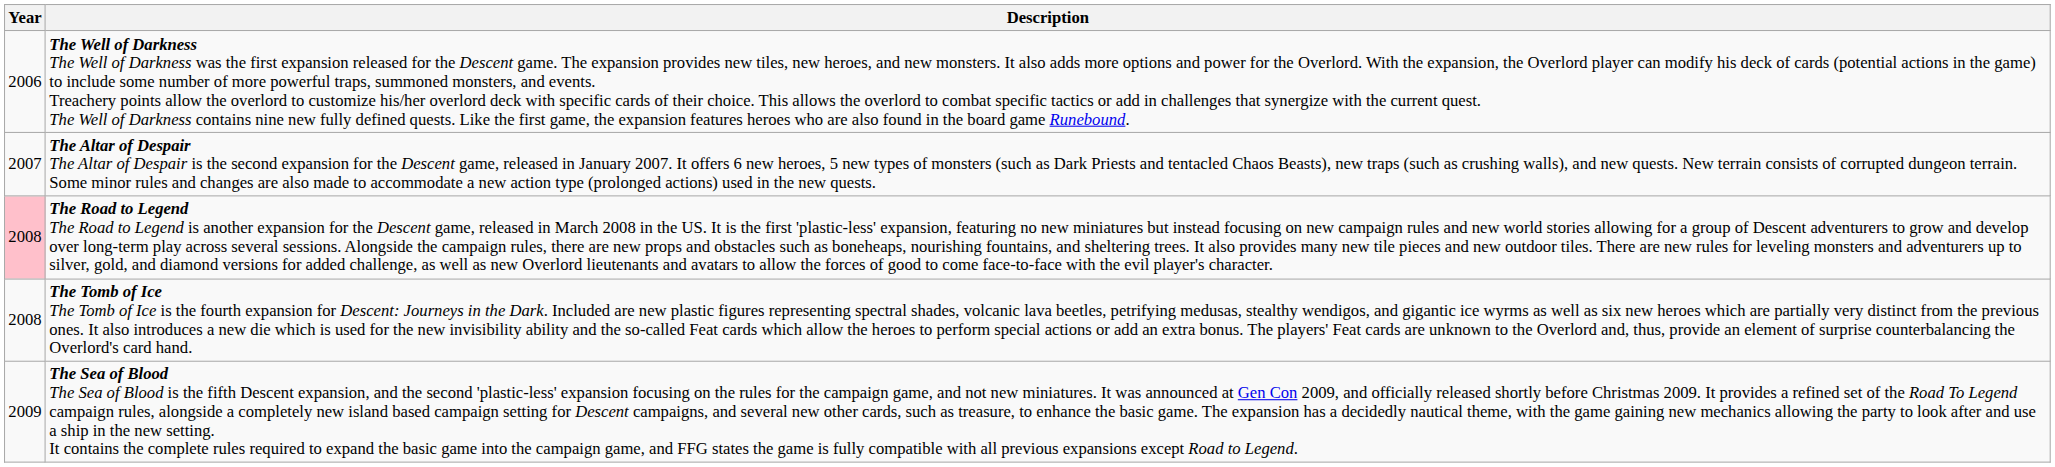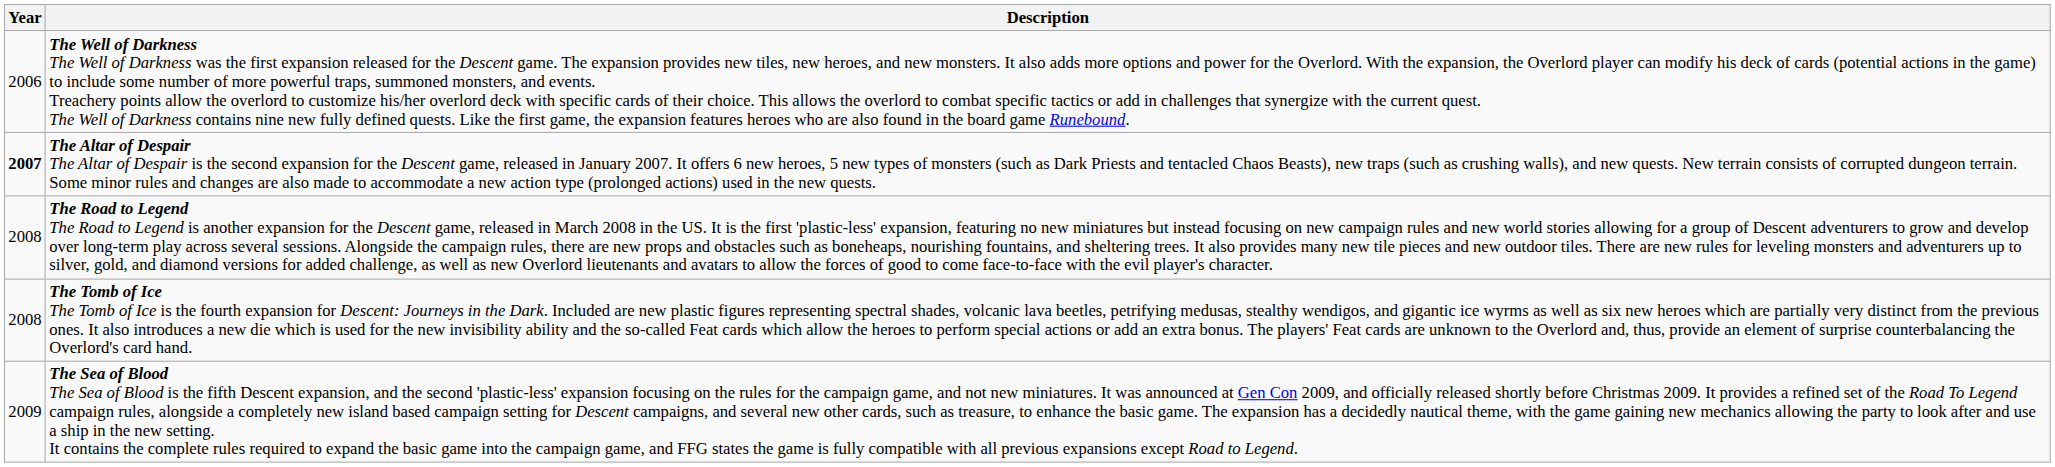(25, 164) normal -> (25, 164) bold
(25, 237) pink background -> (25, 237) no background
